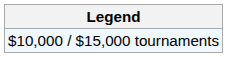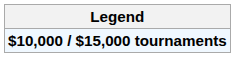(114, 41) normal -> (117, 41) bold
